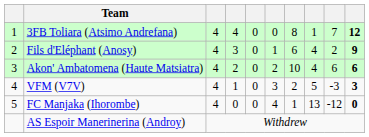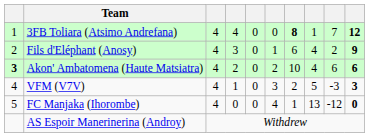(294, 31) normal -> (294, 31) bold
(14, 68) normal -> (14, 68) bold
